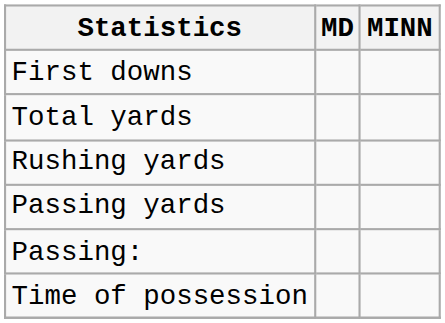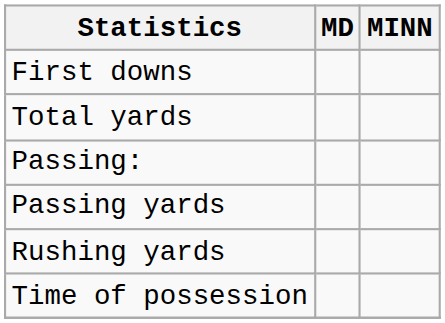rows swapped: (119, 162) <-> (77, 251)
